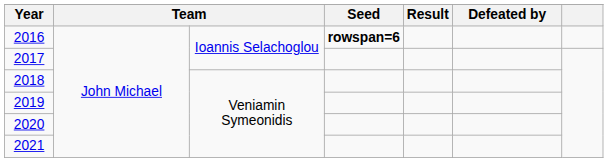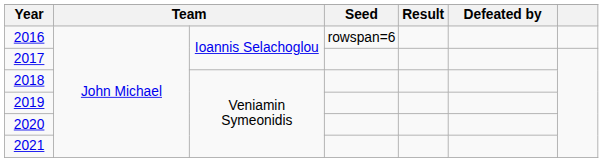(364, 37) bold -> (361, 37) normal
